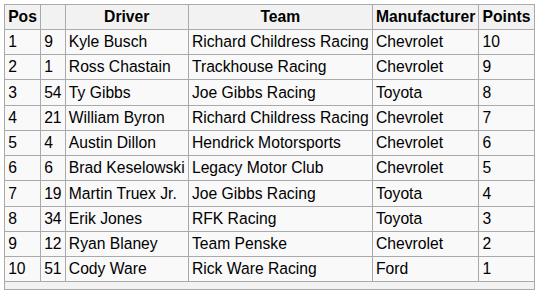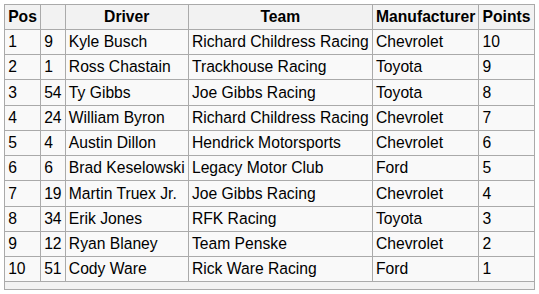(410, 67) Chevrolet -> (399, 67) Toyota
(53, 117) 21 -> (53, 117) 24
(410, 168) Chevrolet -> (392, 168) Ford
(399, 193) Toyota -> (410, 193) Chevrolet
